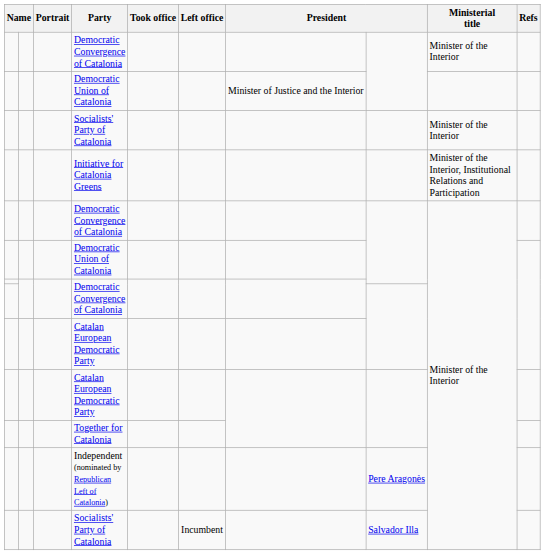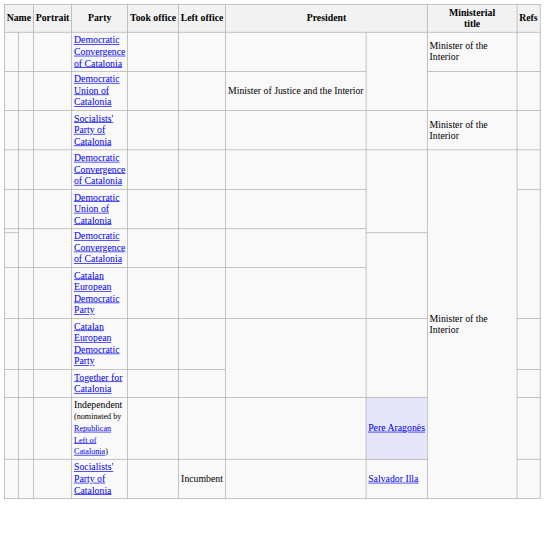- row: (12, 176)
(397, 479) no background -> (397, 428) lavender background
